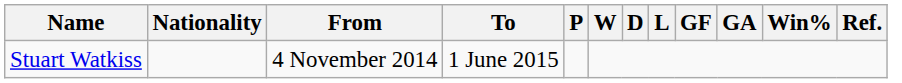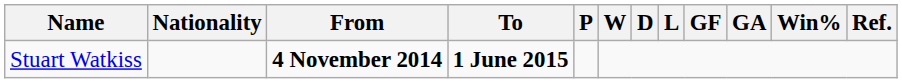(355, 58) normal -> (357, 58) bold
(503, 58) normal -> (511, 58) bold
